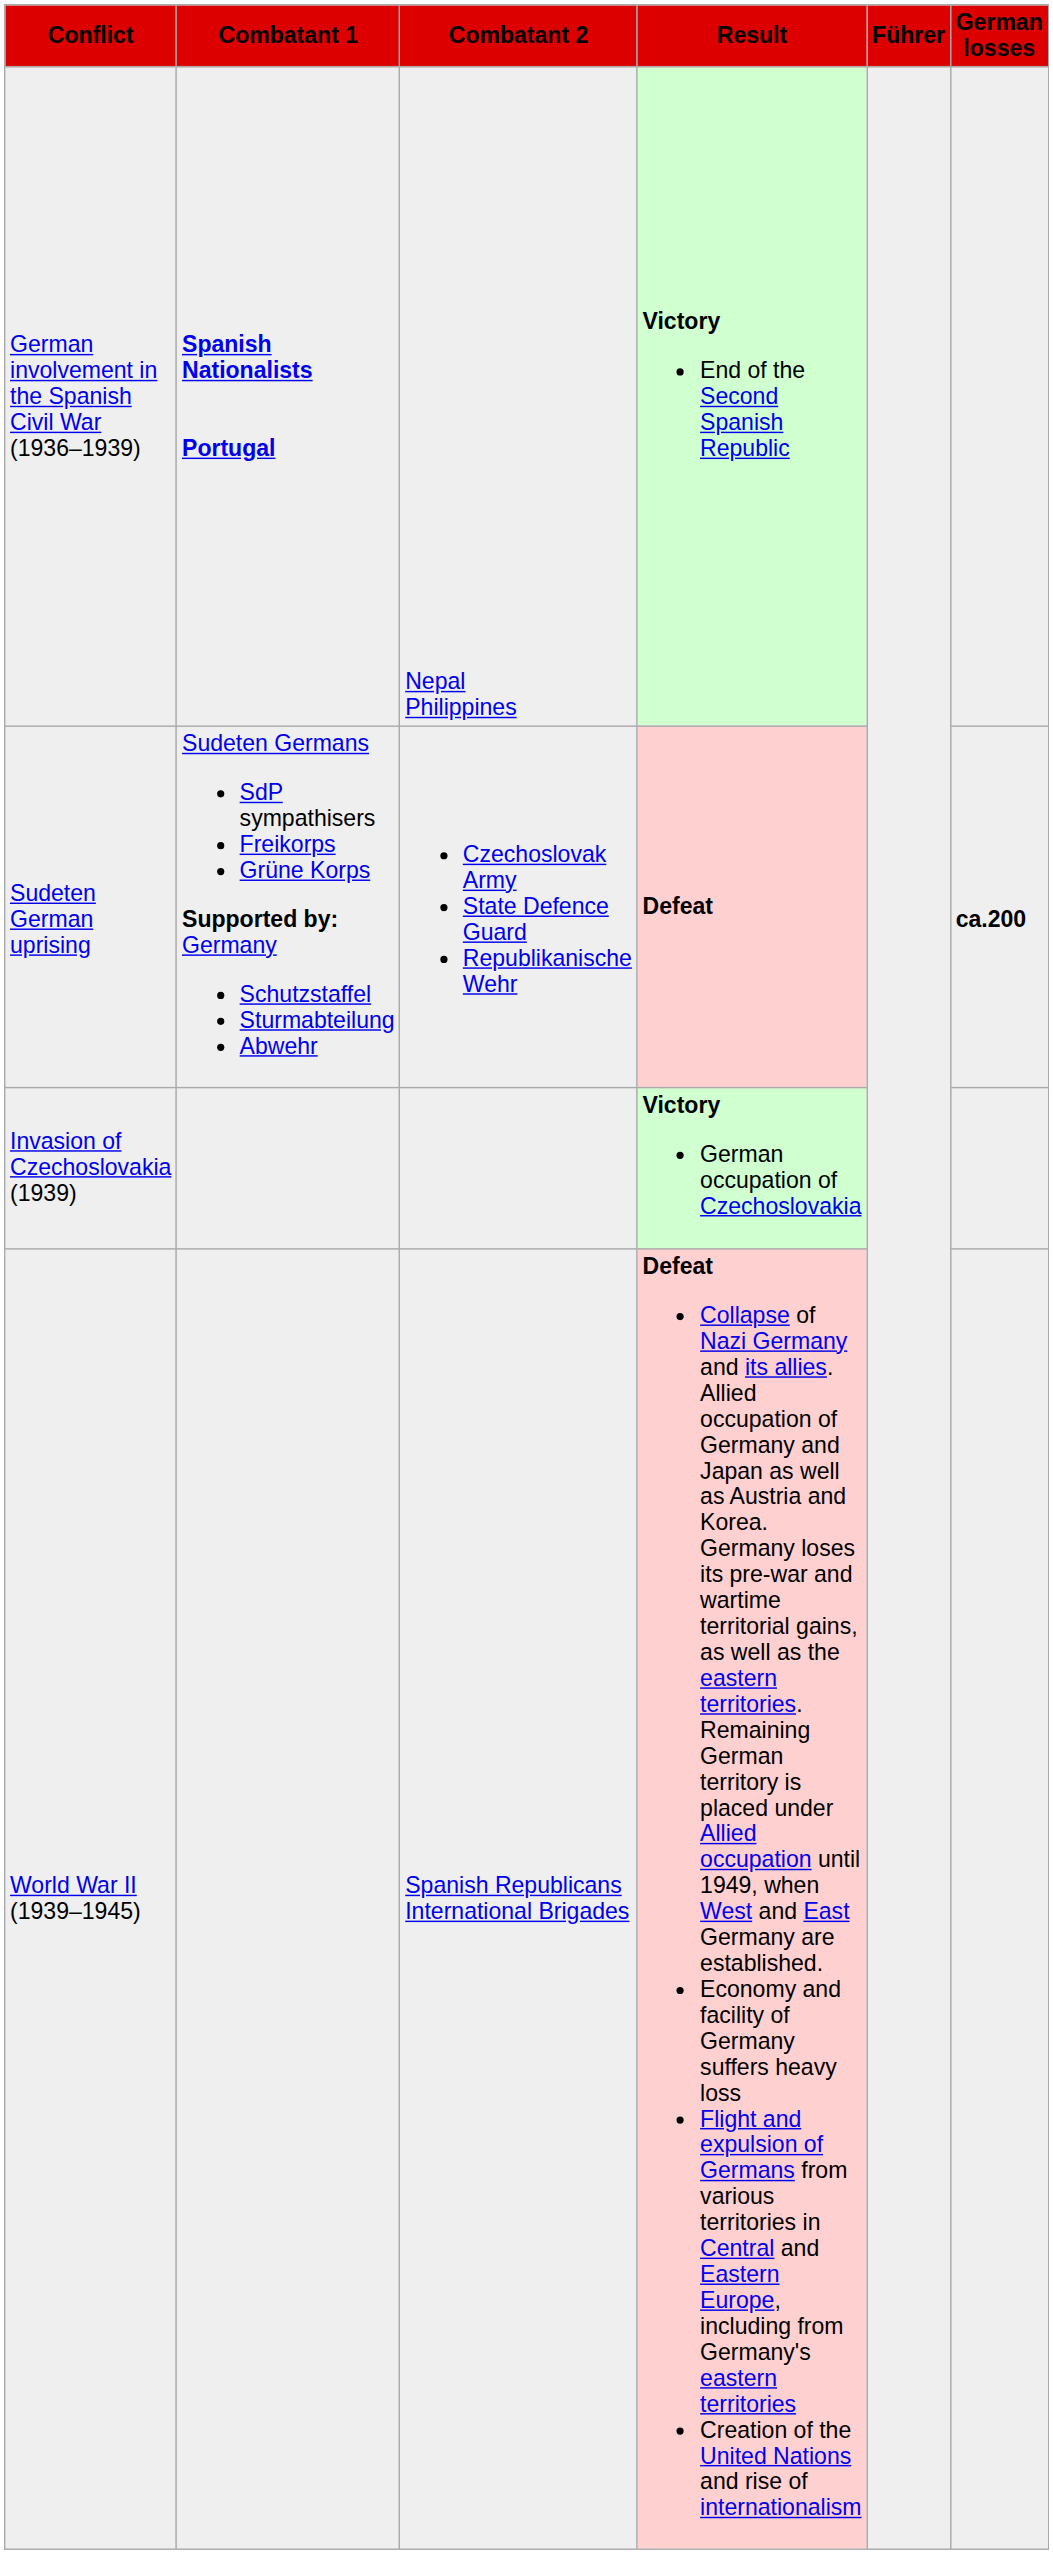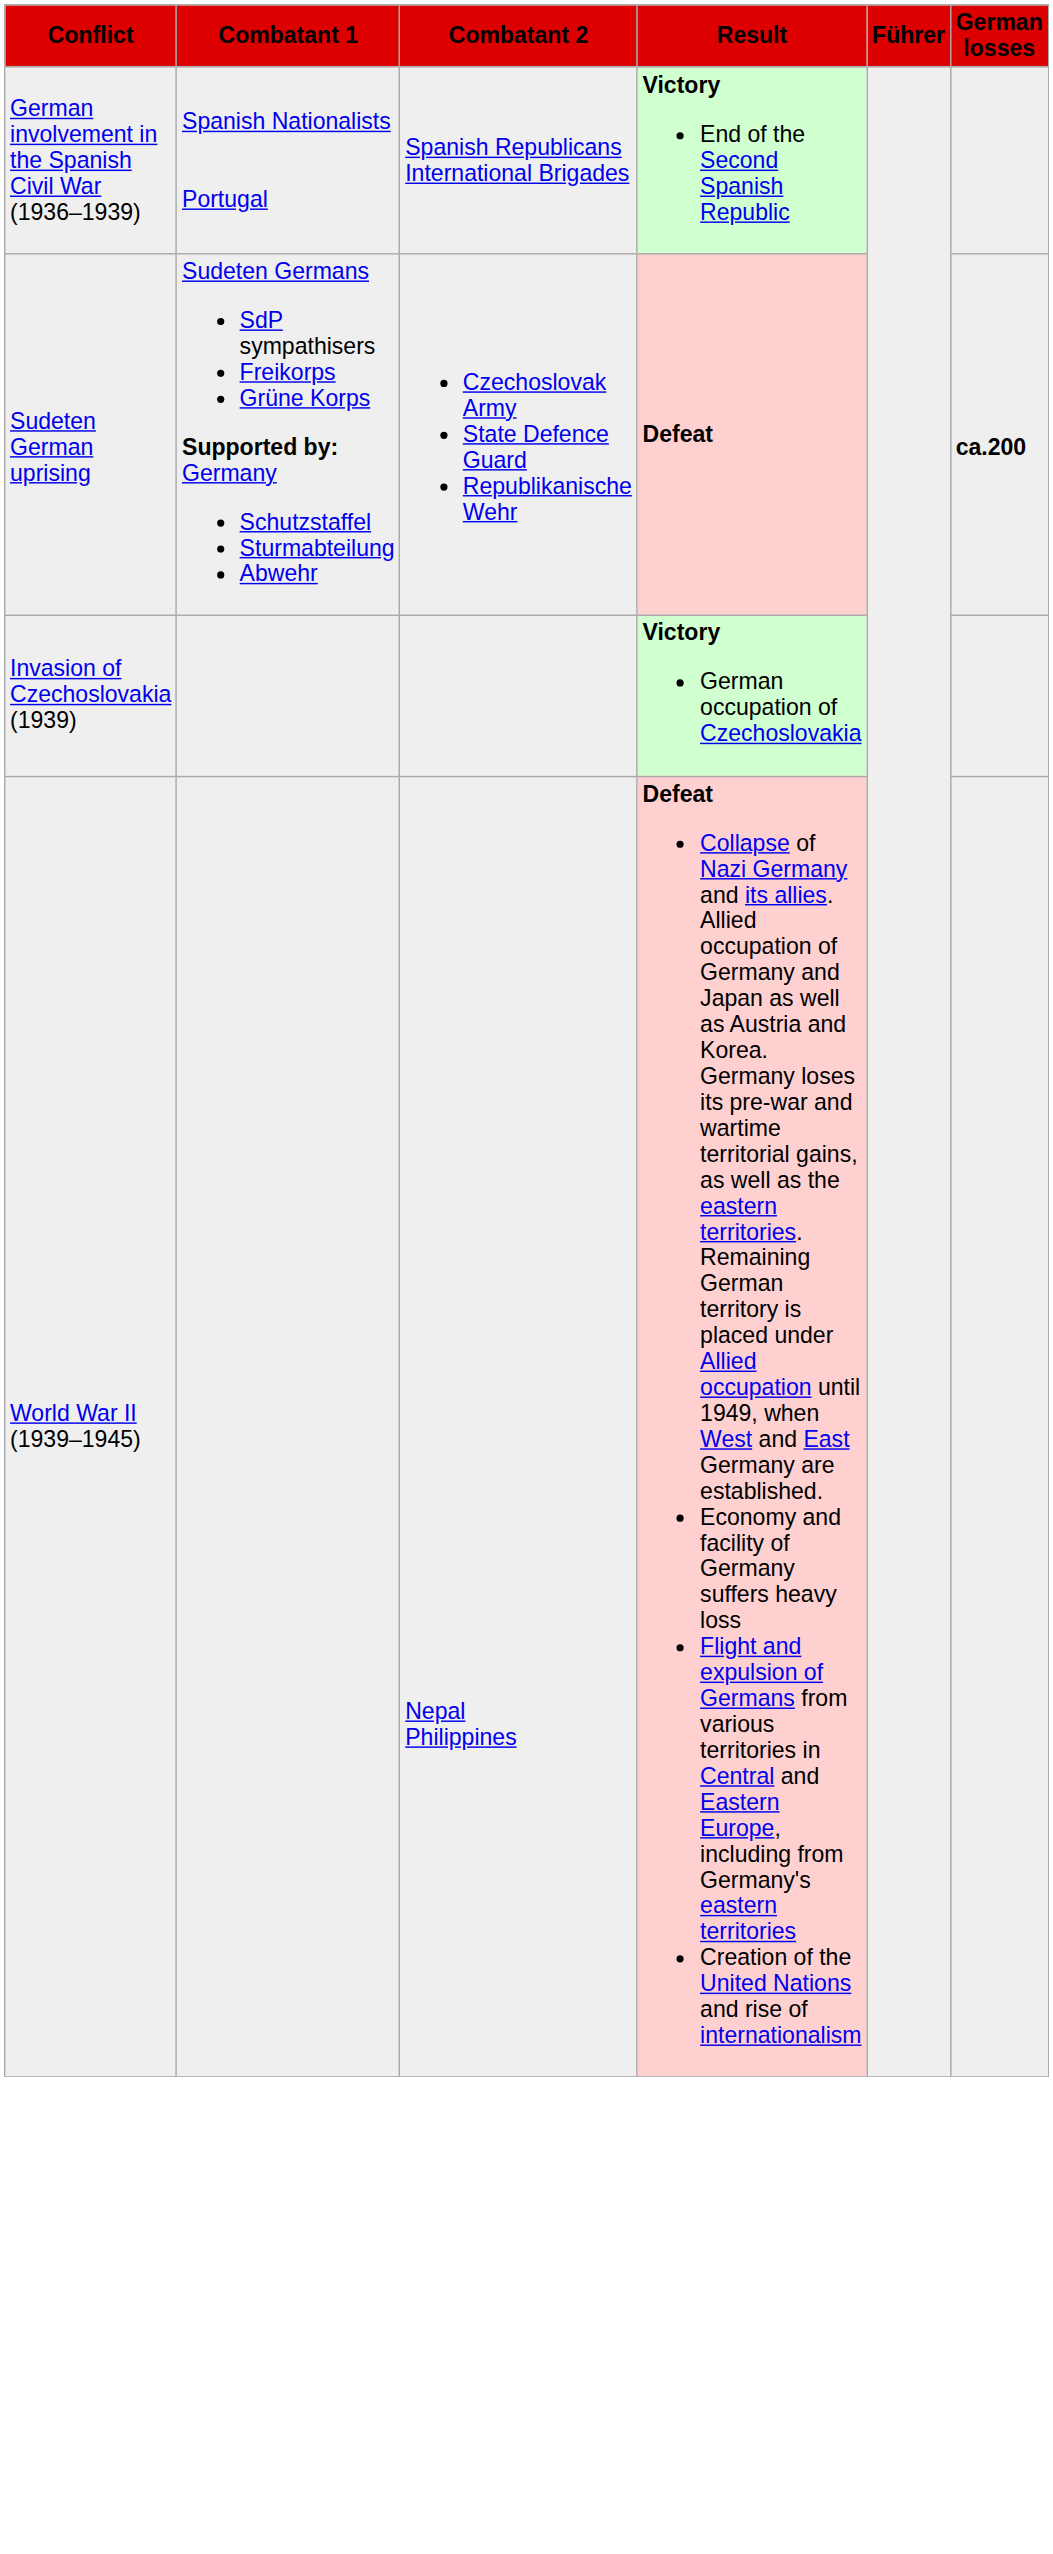(247, 396) bold -> (286, 160) normal
(461, 694) Nepal Philippines -> (517, 160) Spanish Republicans International Brigades
(517, 1898) Spanish Republicans International Brigades -> (461, 1724) Nepal Philippines
